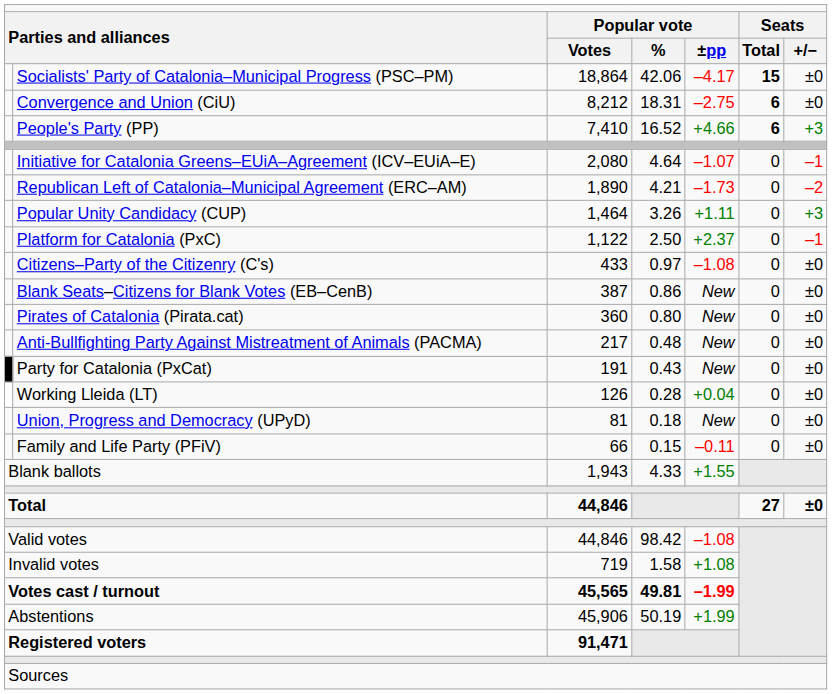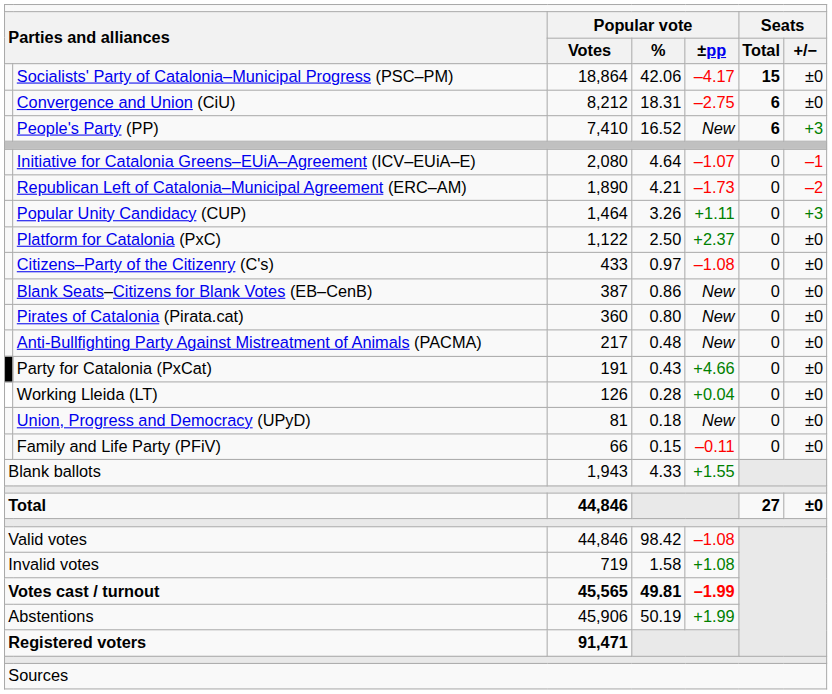(714, 128) +4.66 -> (718, 128) New
(814, 239) –1 -> (814, 239) ±0
(718, 368) New -> (714, 368) +4.66
